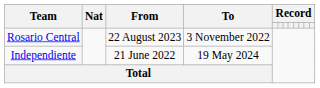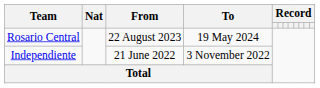(228, 37) 3 November 2022 -> (228, 37) 19 May 2024
(228, 55) 19 May 2024 -> (228, 55) 3 November 2022
